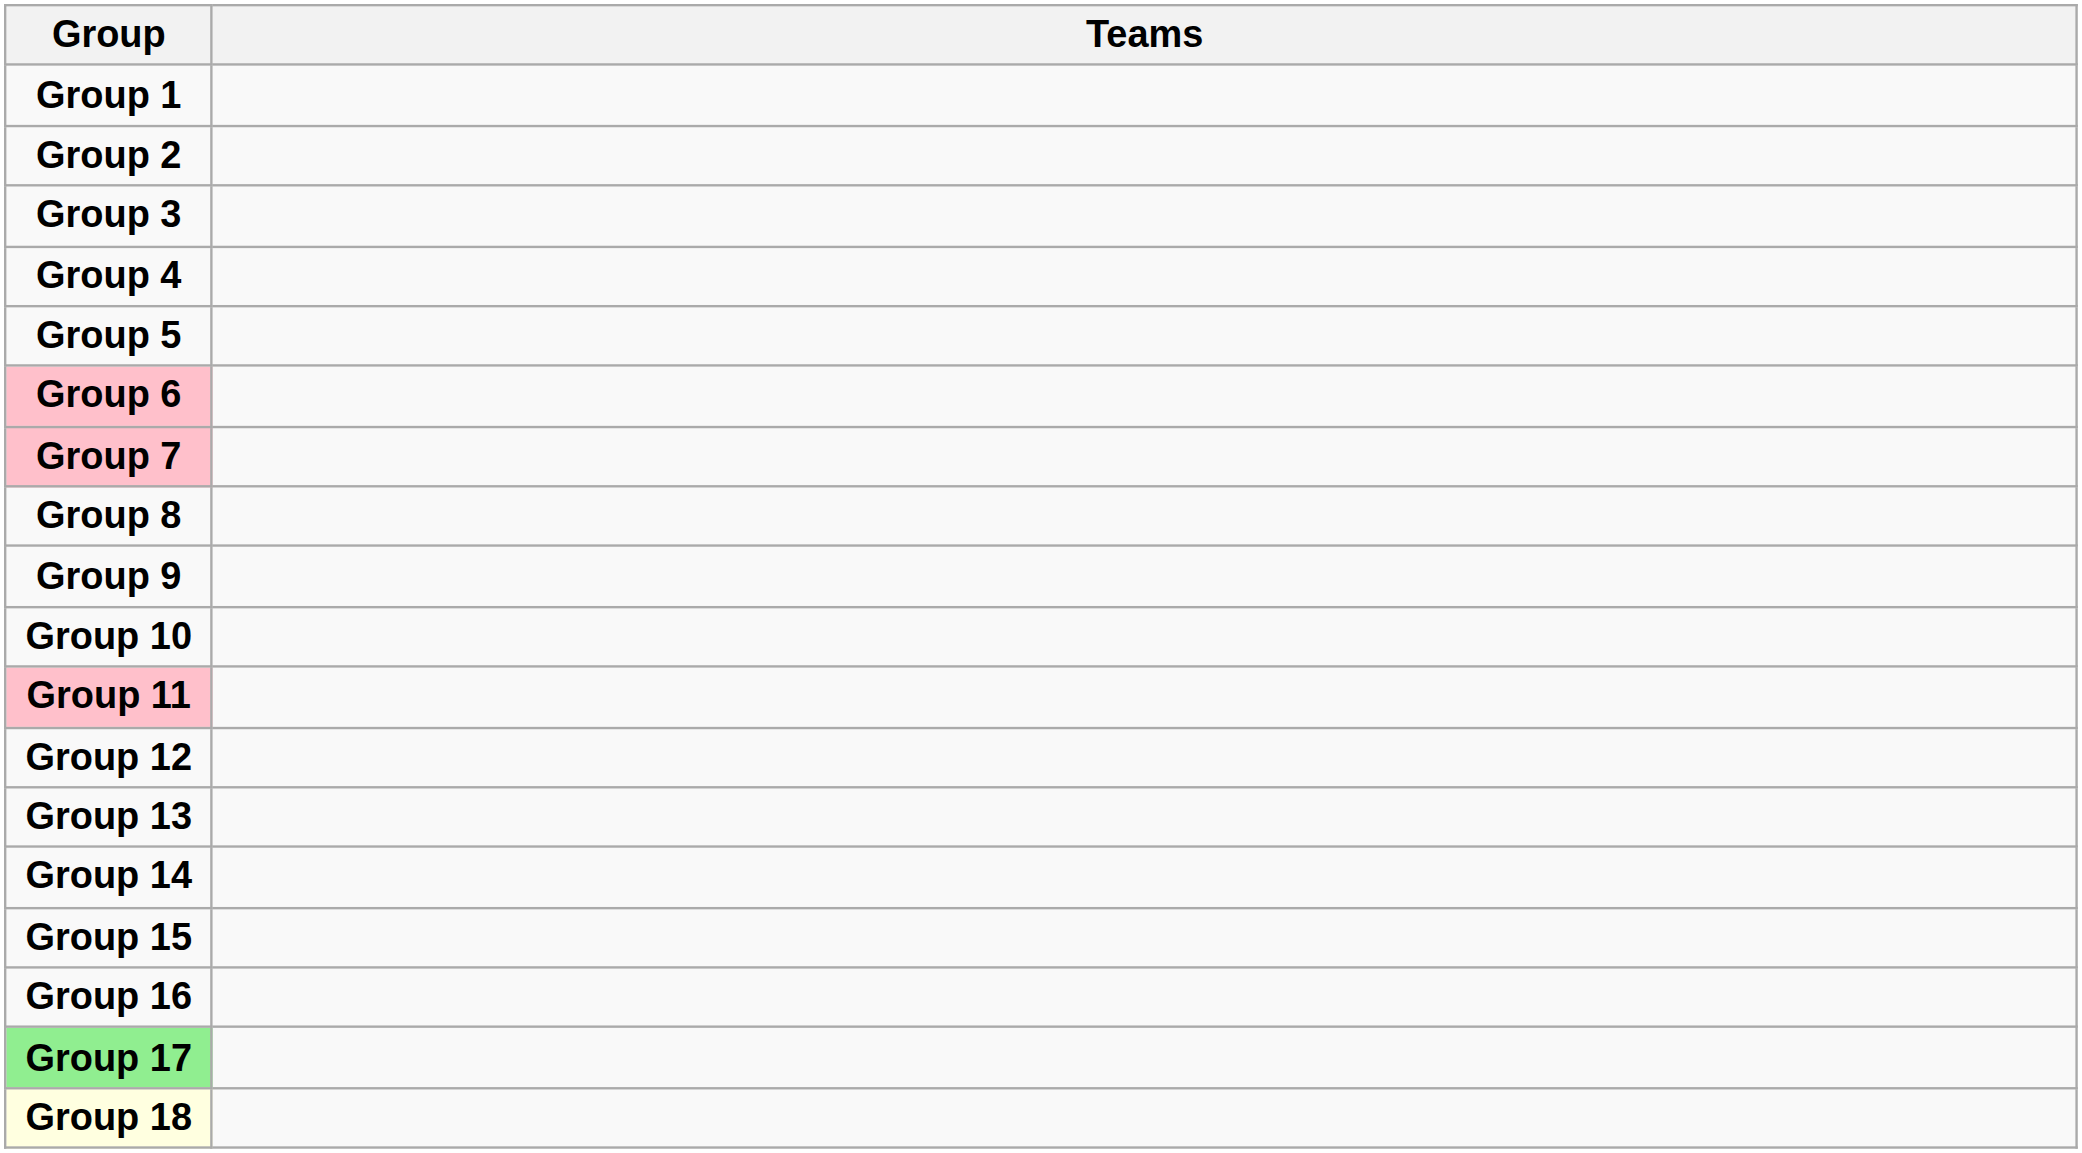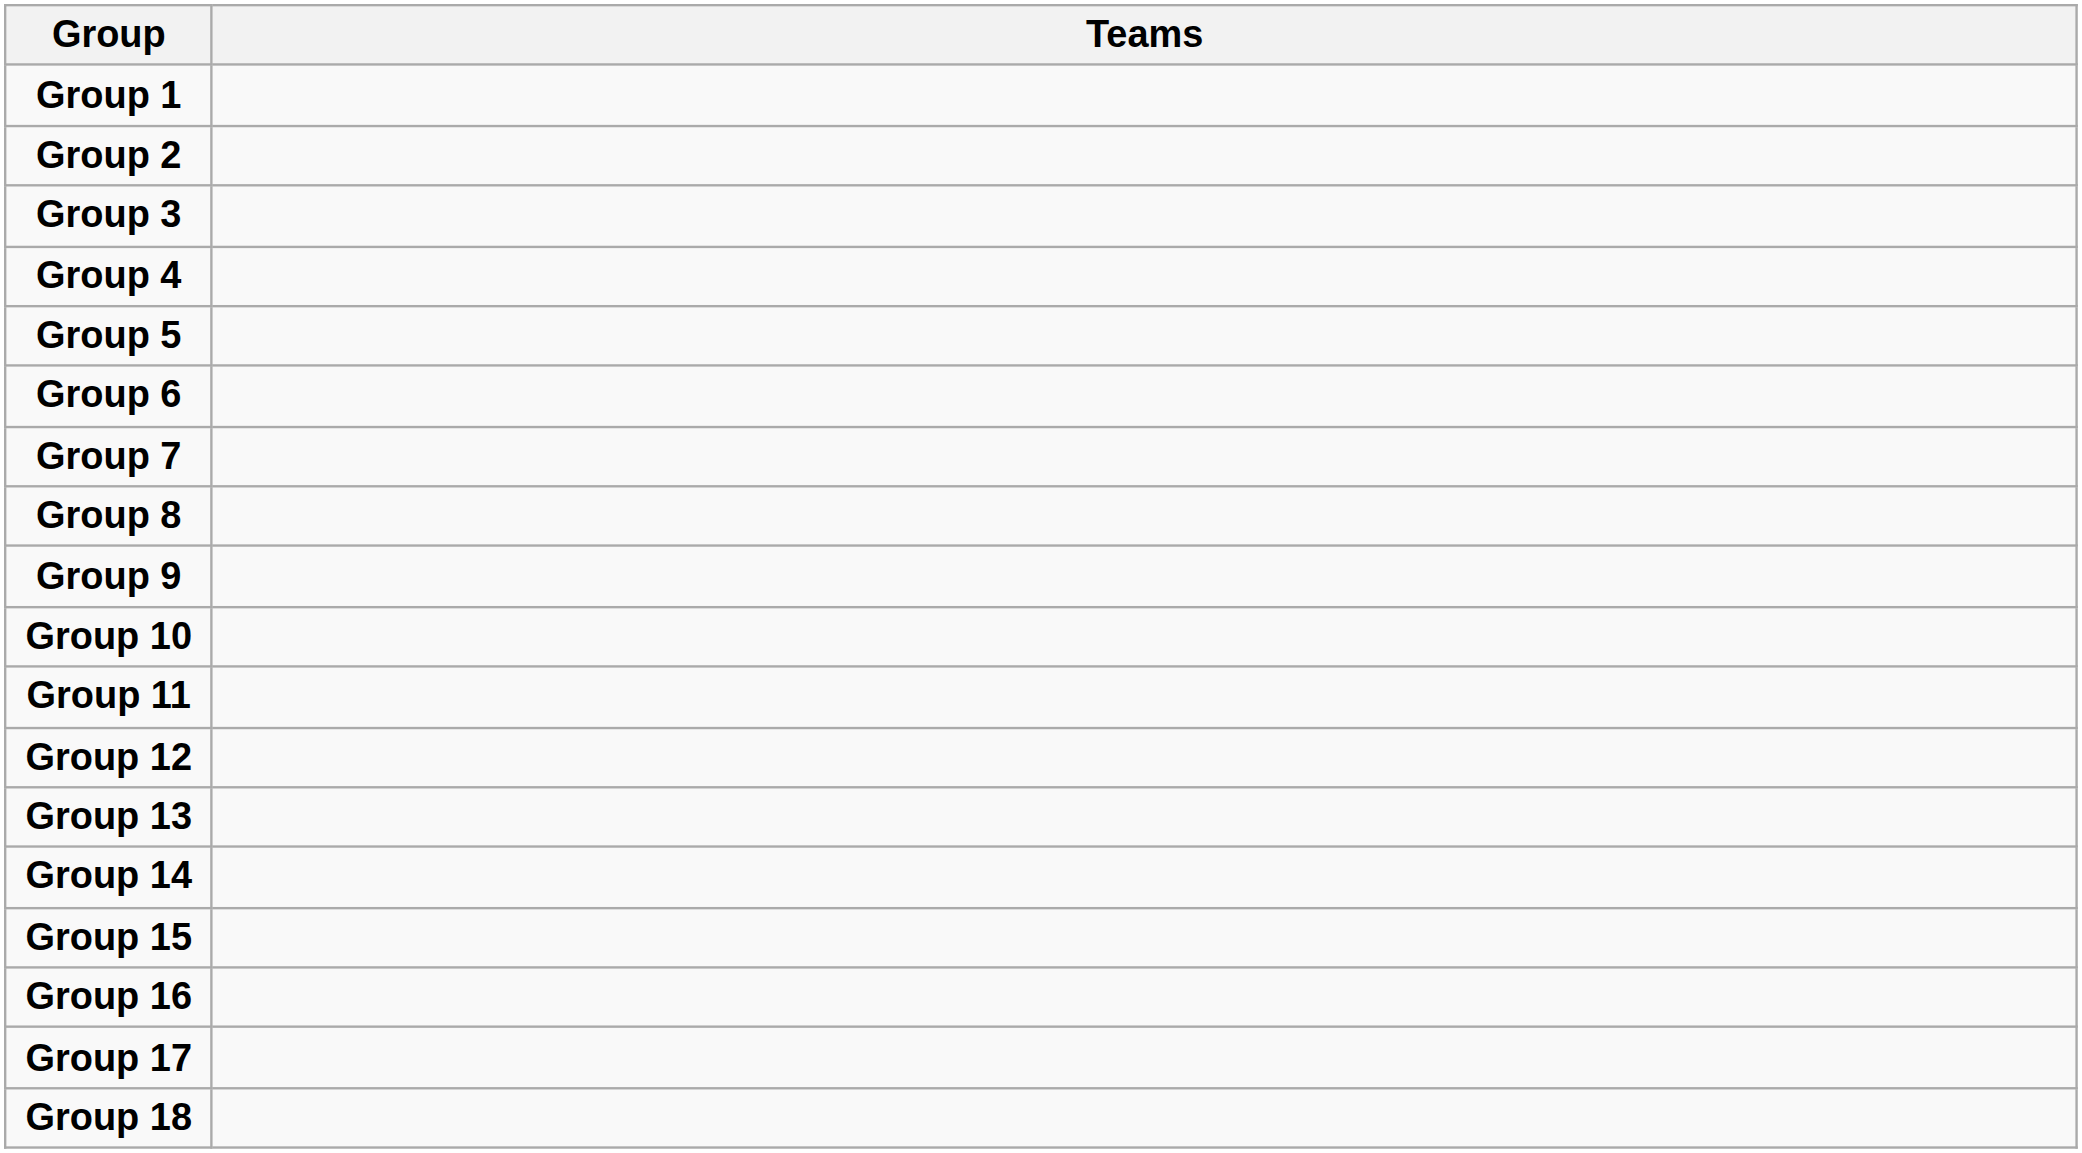(109, 395) pink background -> (109, 395) no background
(109, 455) pink background -> (109, 455) no background
(109, 696) pink background -> (109, 696) no background
(109, 1056) lightgreen background -> (109, 1056) no background
(109, 1117) lightyellow background -> (109, 1117) no background
